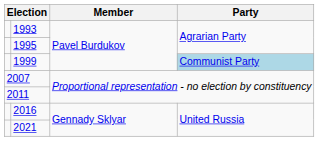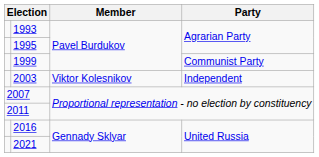(219, 62) lightblue background -> (224, 62) no background
+ row: (25, 78)
